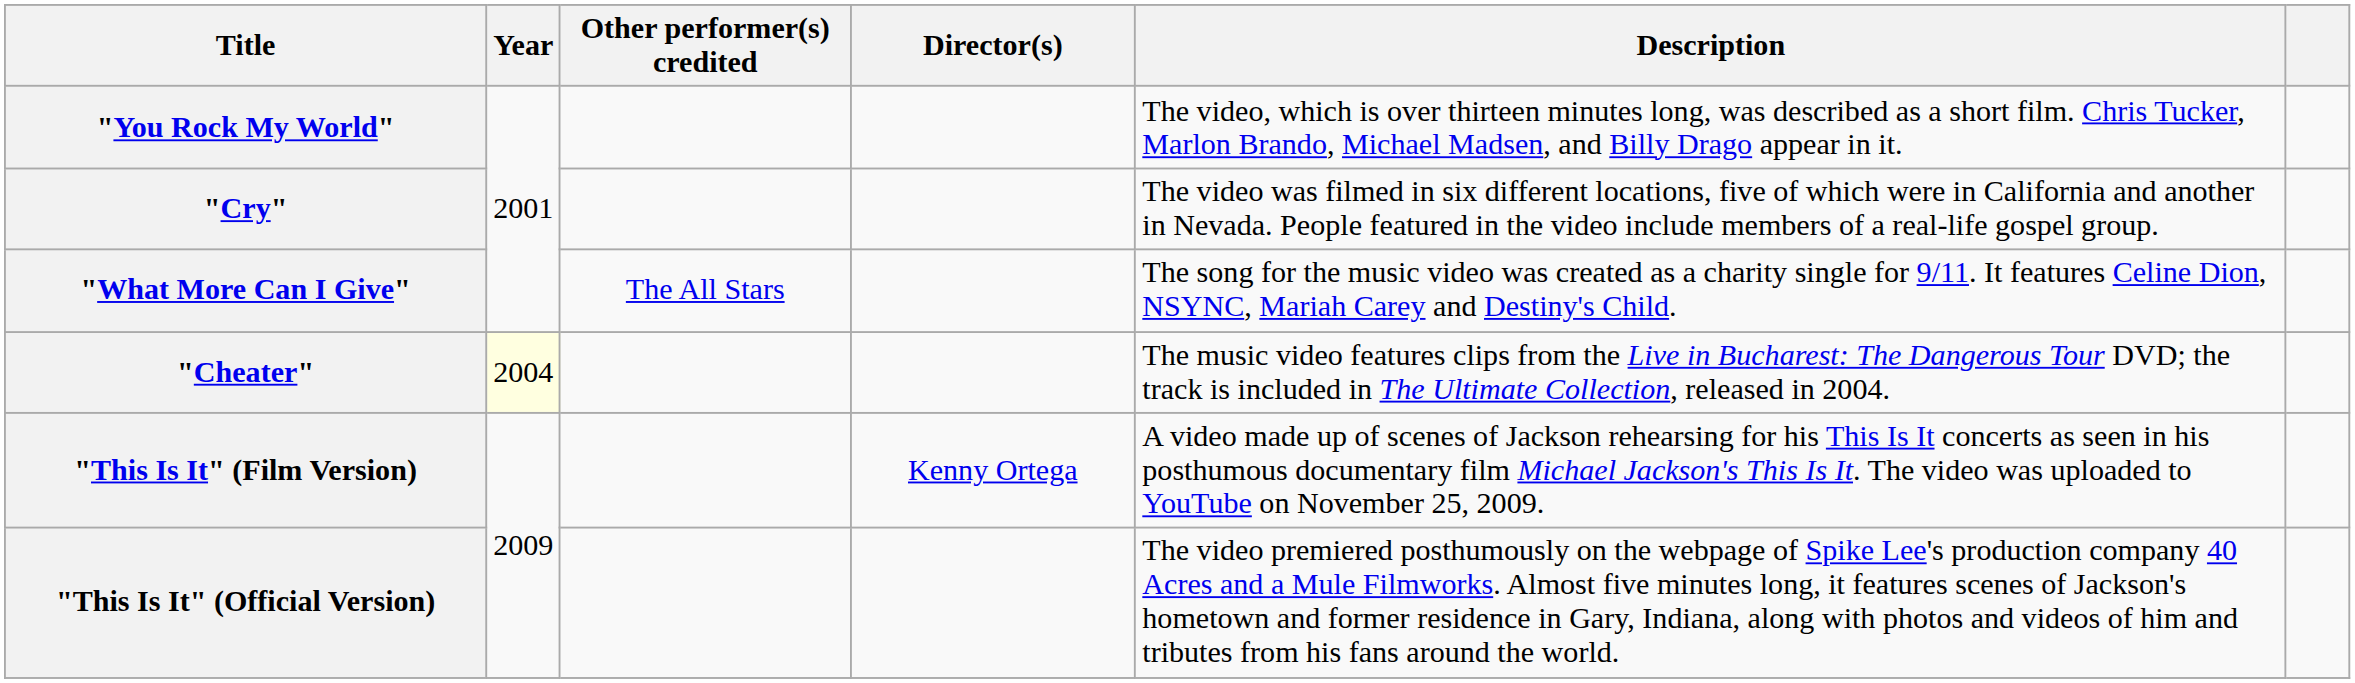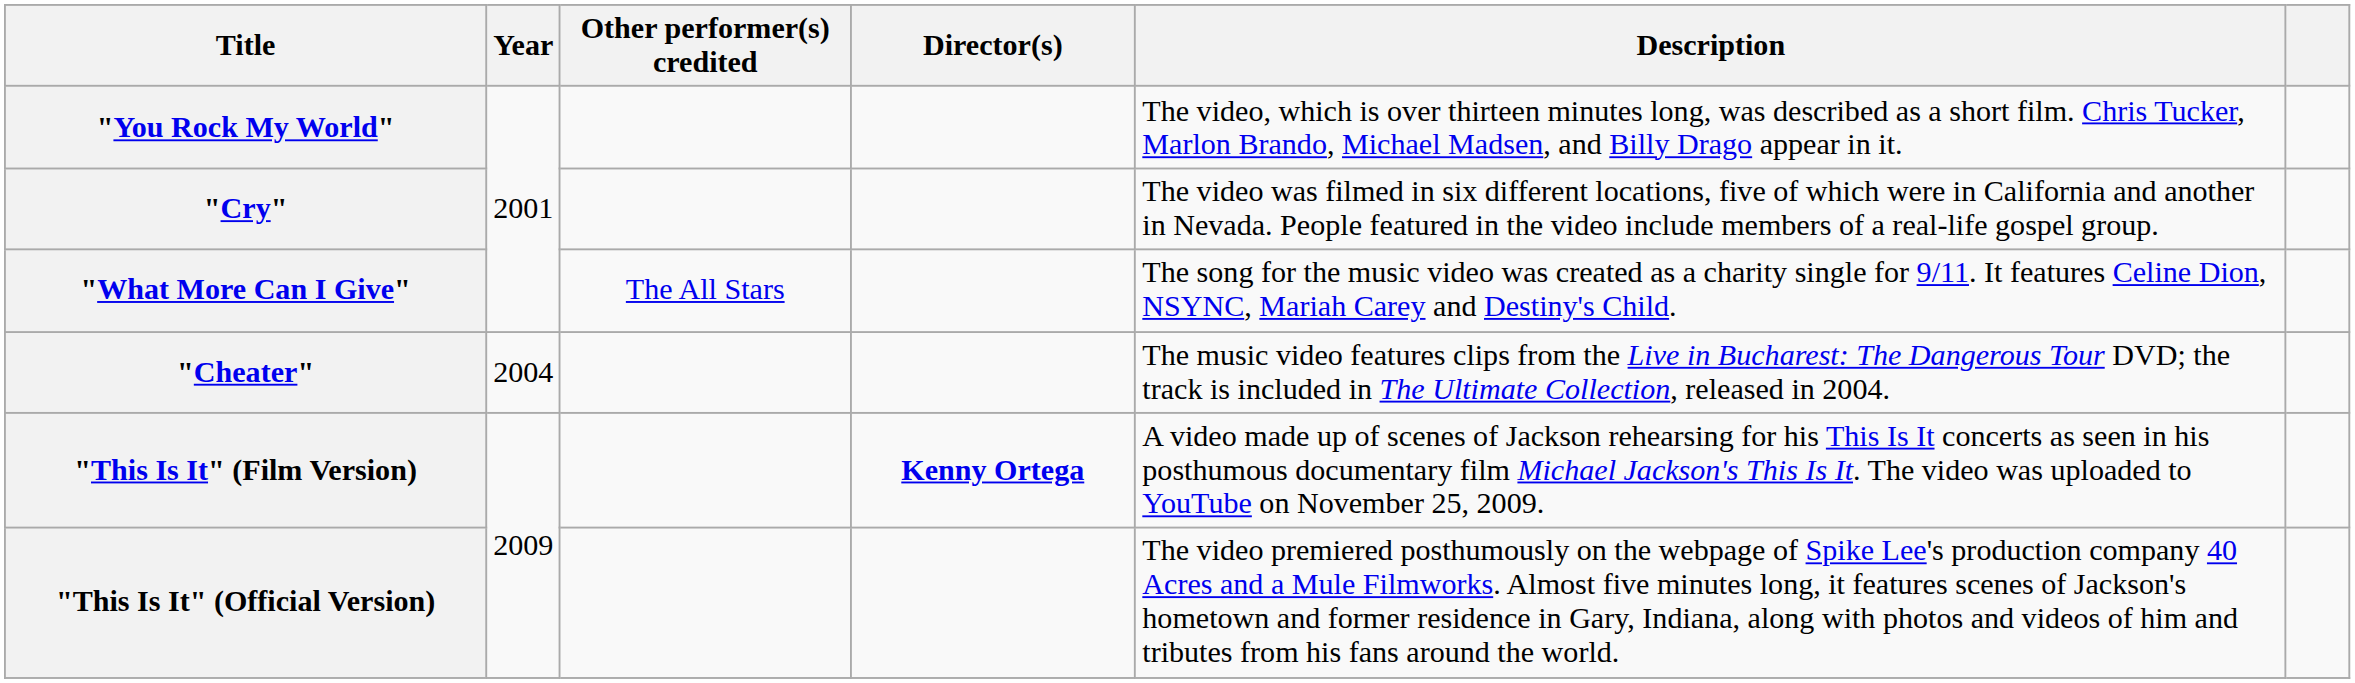(523, 371) lightyellow background -> (523, 371) no background
(993, 469) normal -> (993, 469) bold
